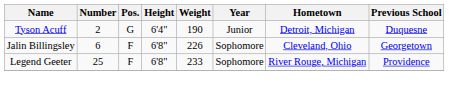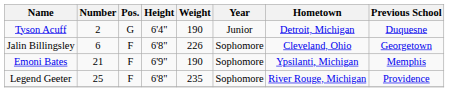+ row: (41, 62)
(195, 62) 233 -> (195, 78) 235
